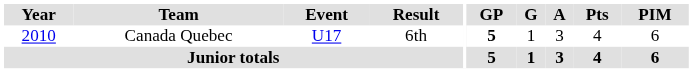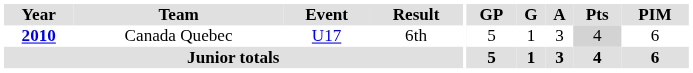(39, 36) normal -> (39, 36) bold
(491, 36) bold -> (491, 36) normal
(597, 36) no background -> (597, 36) lightgrey background
